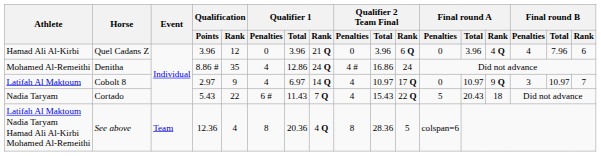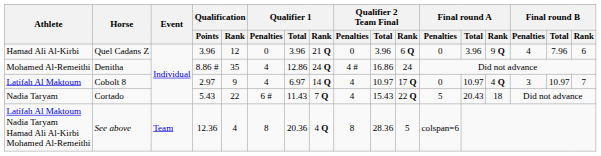(498, 52) 4 Q -> (498, 52) 9 Q
(498, 82) 9 Q -> (498, 82) 4 Q
